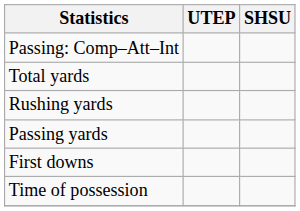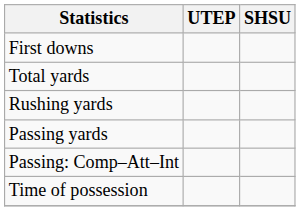rows swapped: (51, 162) <-> (94, 47)
